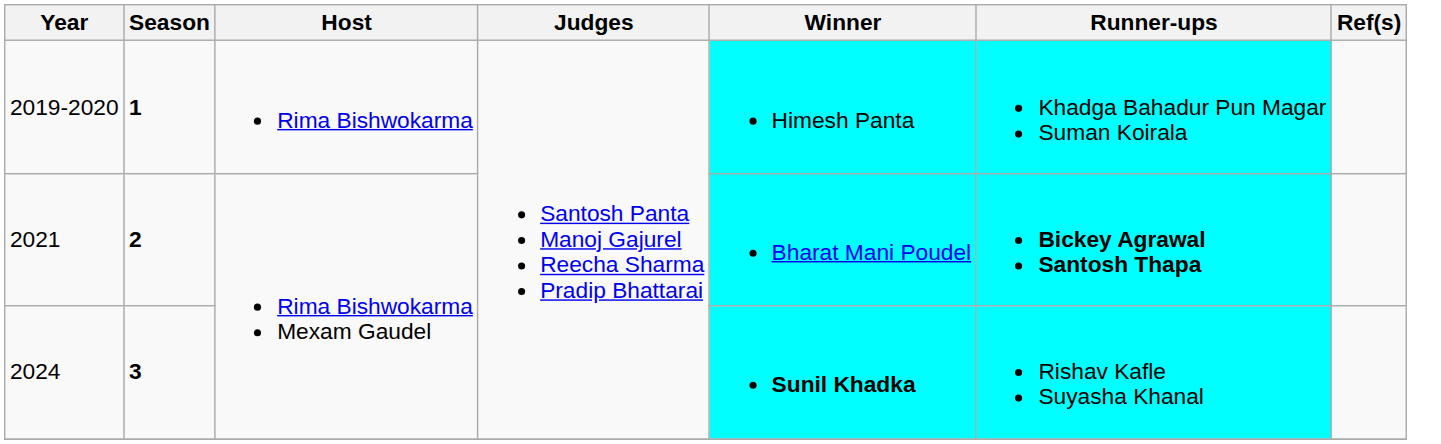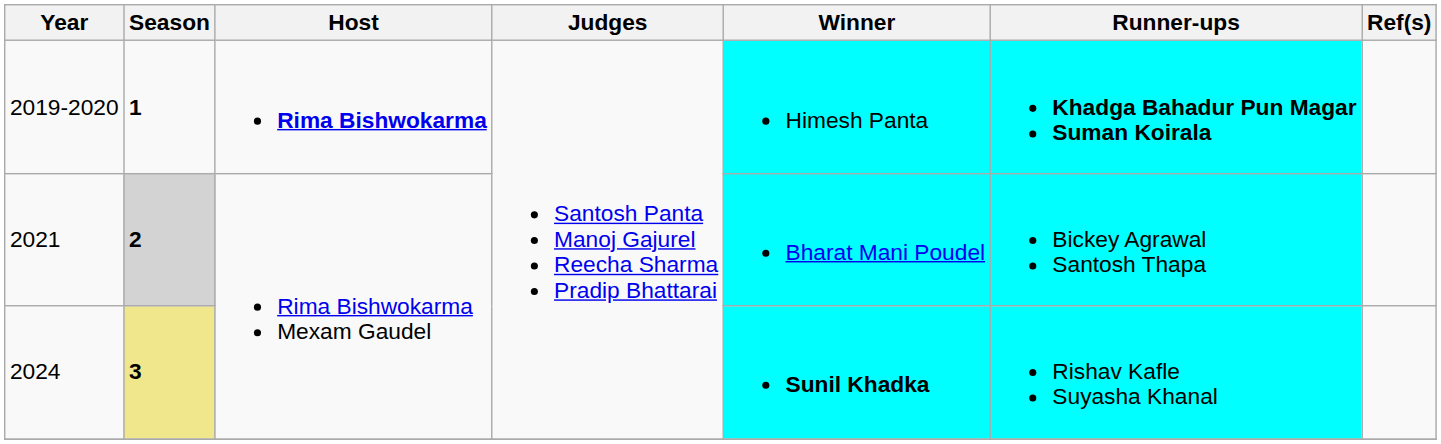(347, 120) normal -> (354, 120) bold
(1154, 120) normal -> (1176, 120) bold
(135, 239) no background -> (135, 239) lightgrey background
(1154, 252) bold -> (1176, 252) normal
(135, 372) no background -> (135, 372) khaki background
